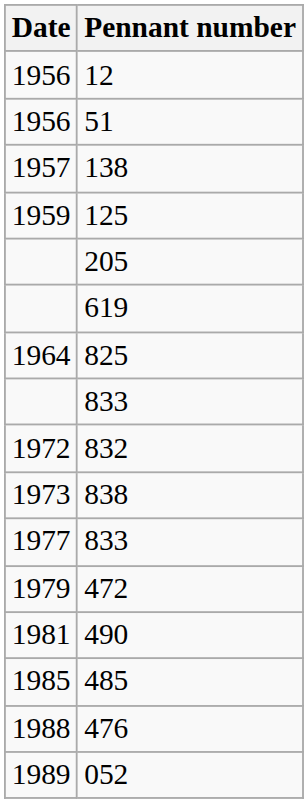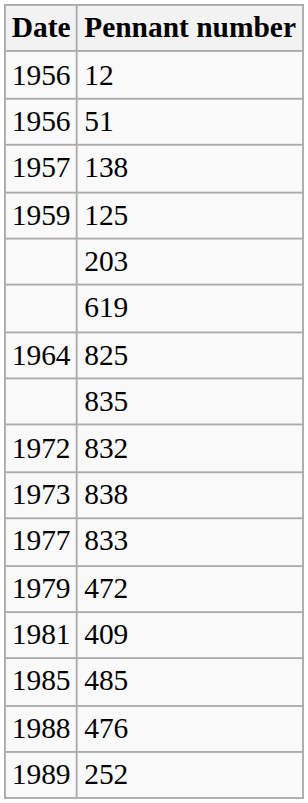(106, 261) 205 -> (106, 261) 203
(106, 401) 833 -> (106, 401) 835
(106, 634) 490 -> (106, 634) 409
(106, 774) 052 -> (106, 774) 252
